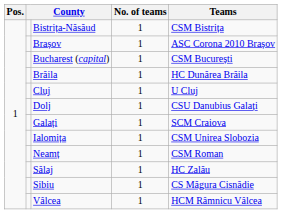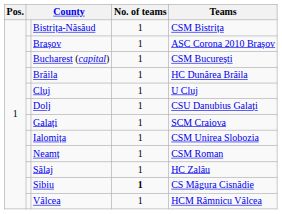(140, 185) normal -> (140, 185) bold
